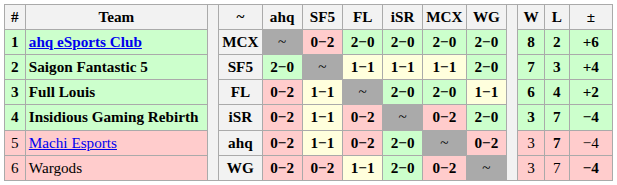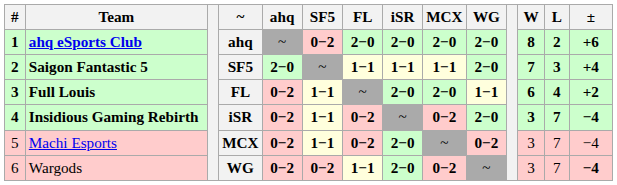(240, 42) MCX -> (240, 42) ahq
(240, 142) ahq -> (240, 142) MCX
(557, 142) bold -> (557, 142) normal
